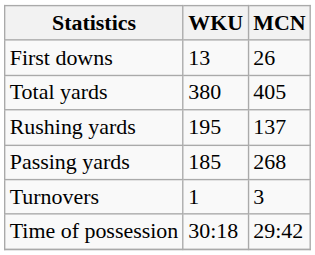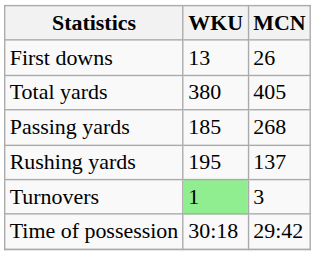rows swapped: (73, 127) <-> (70, 161)
(194, 196) no background -> (194, 196) lightgreen background
